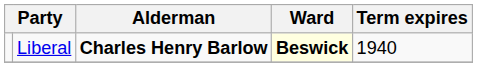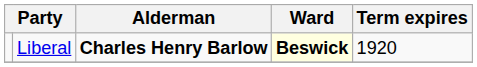(377, 47) 1940 -> (377, 47) 1920
